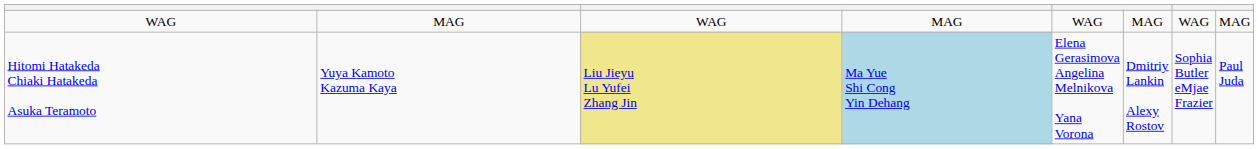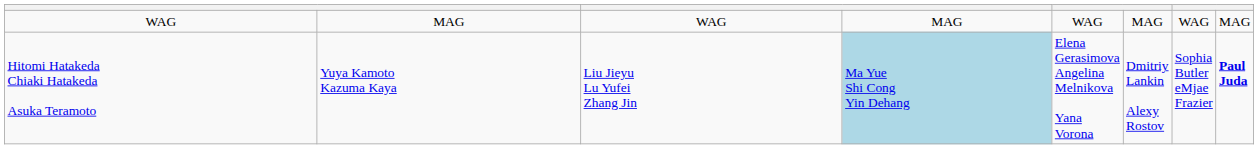(610, 88) khaki background -> (610, 88) no background
(1231, 72) normal -> (1233, 72) bold
